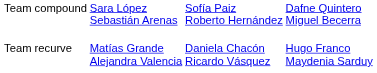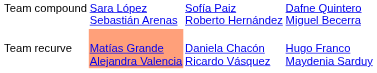(136, 55) no background -> (136, 55) lightsalmon background
